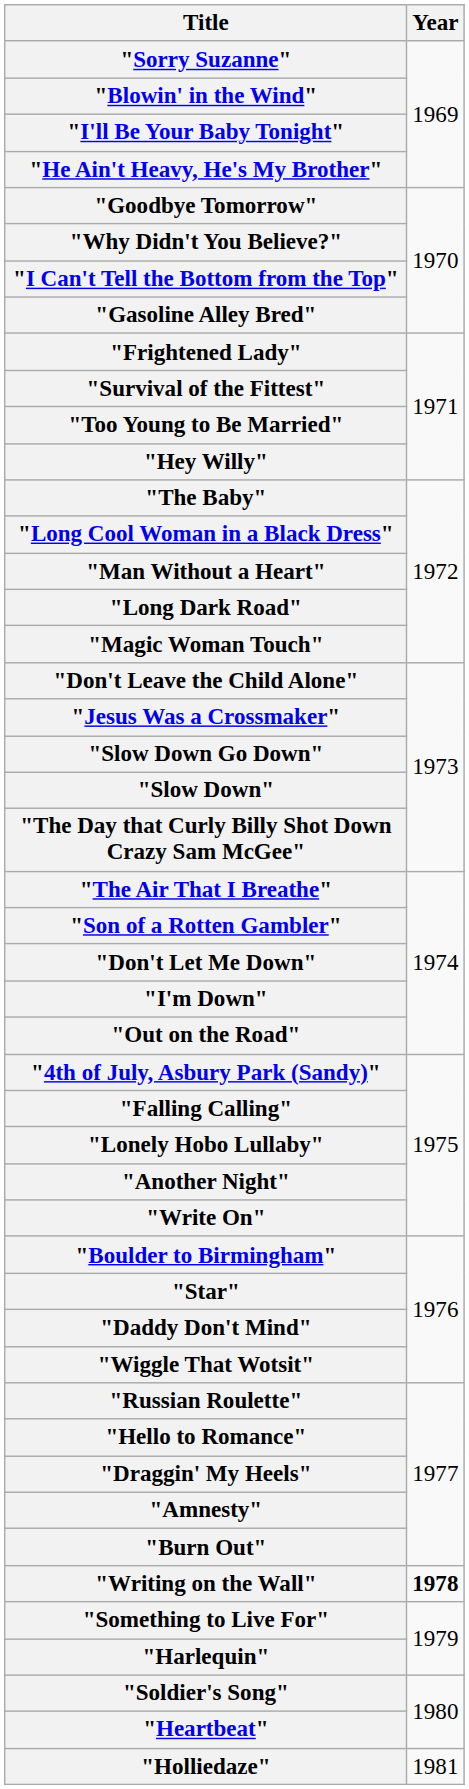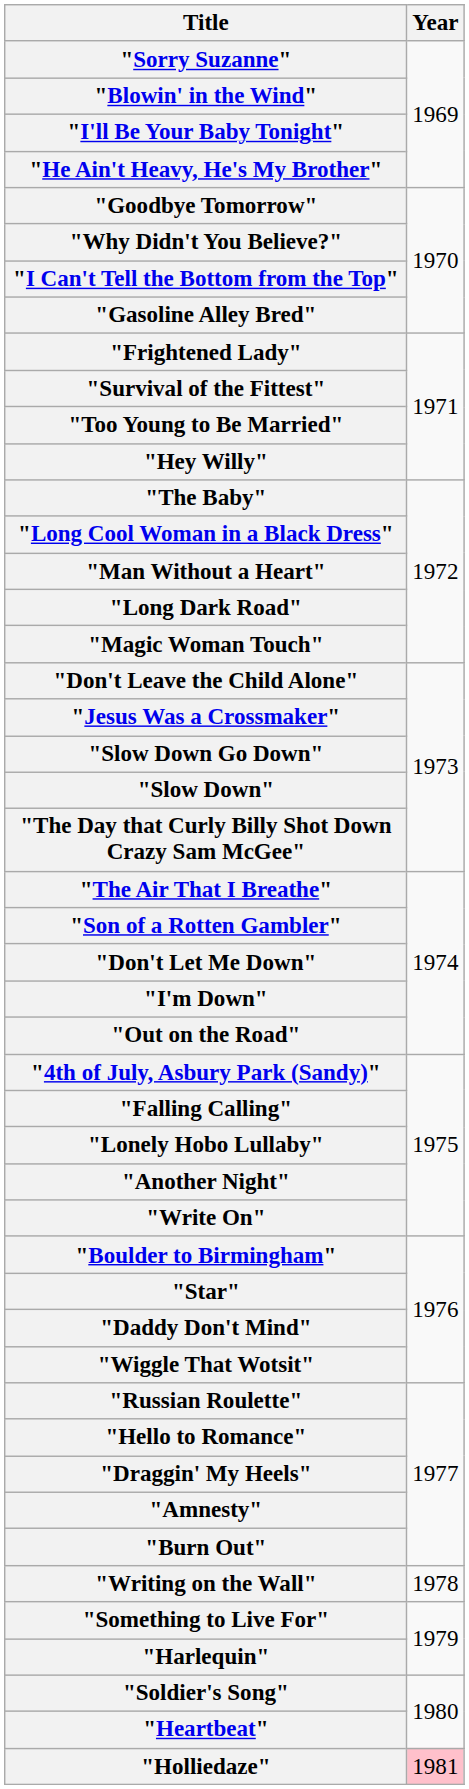(435, 1583) bold -> (435, 1583) normal
(435, 1766) no background -> (435, 1766) pink background
